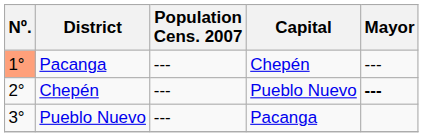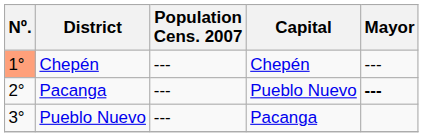(73, 63) Pacanga -> (69, 63) Chepén
(69, 90) Chepén -> (73, 90) Pacanga
